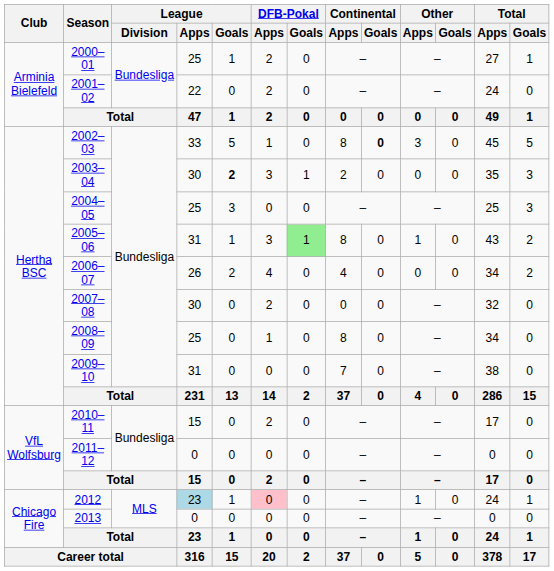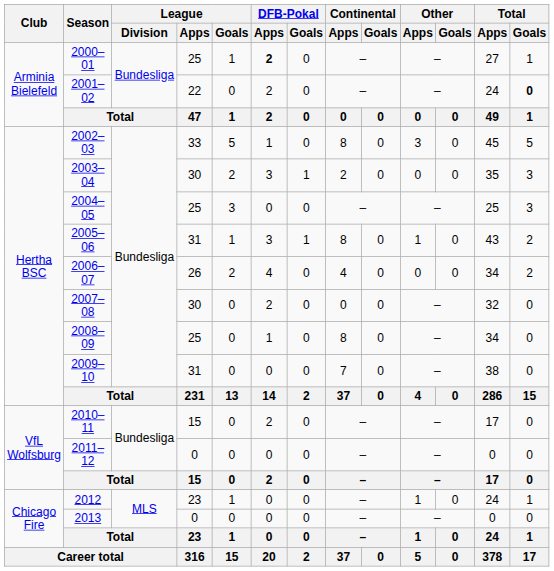(269, 58) normal -> (269, 58) bold
(529, 91) normal -> (529, 91) bold
(381, 142) bold -> (381, 142) normal
(232, 175) bold -> (232, 175) normal
(306, 240) lightgreen background -> (306, 240) no background
(195, 499) lightblue background -> (195, 499) no background
(269, 499) pink background -> (269, 499) no background
